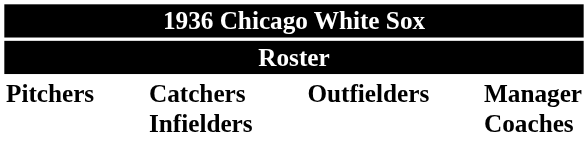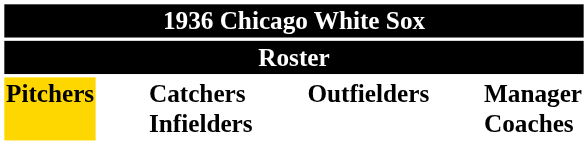(50, 93) no background -> (50, 93) gold background
